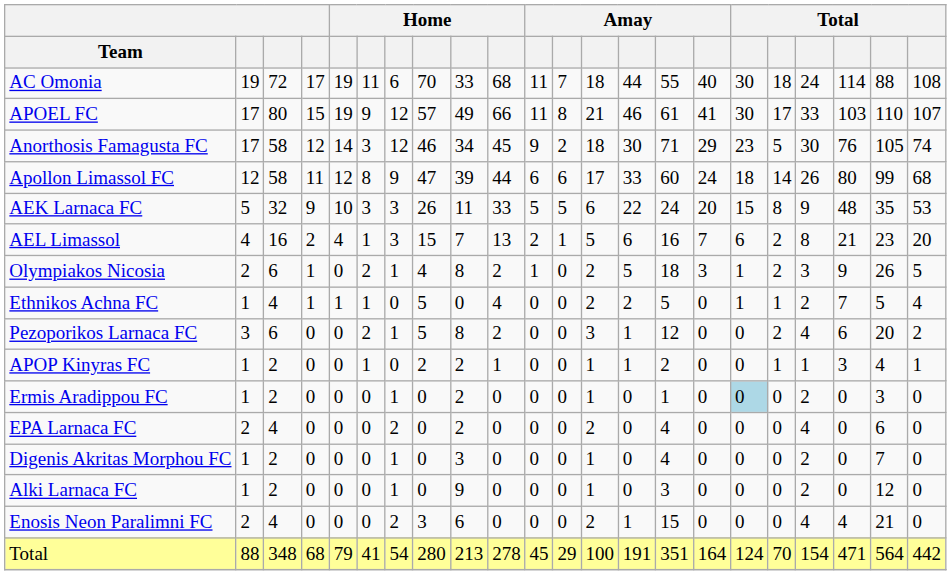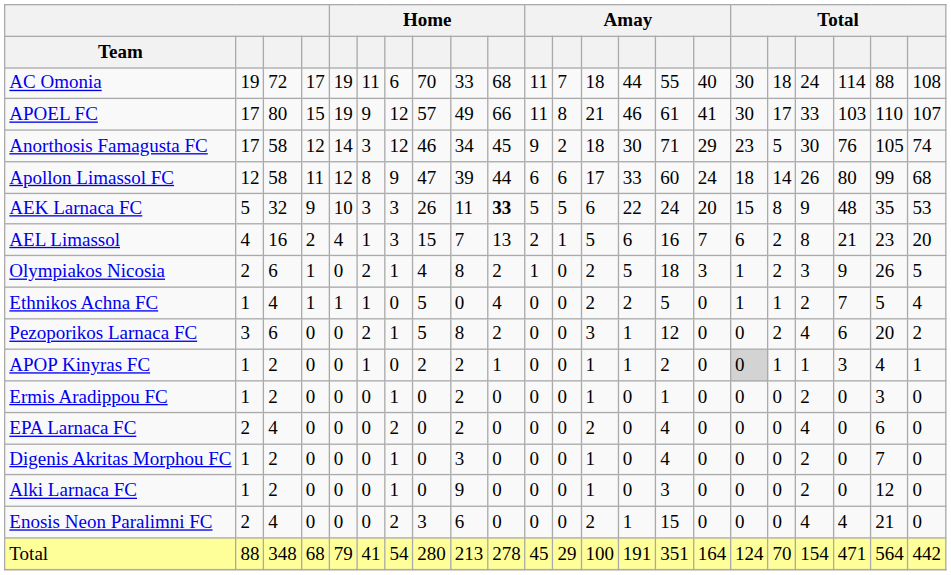(502, 208) normal -> (502, 208) bold
(740, 365) no background -> (740, 365) lightgrey background
(740, 396) lightblue background -> (740, 396) no background
